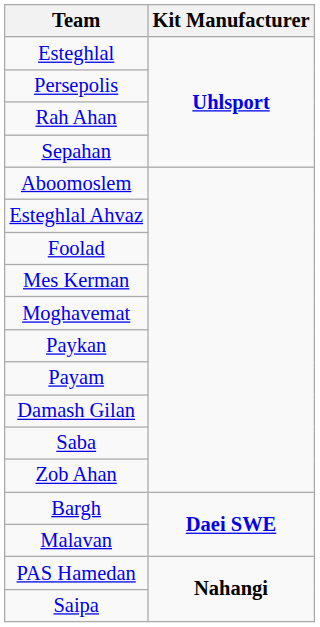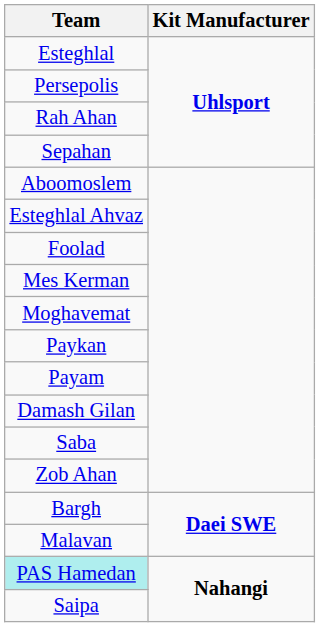(76, 572) no background -> (76, 572) paleturquoise background
